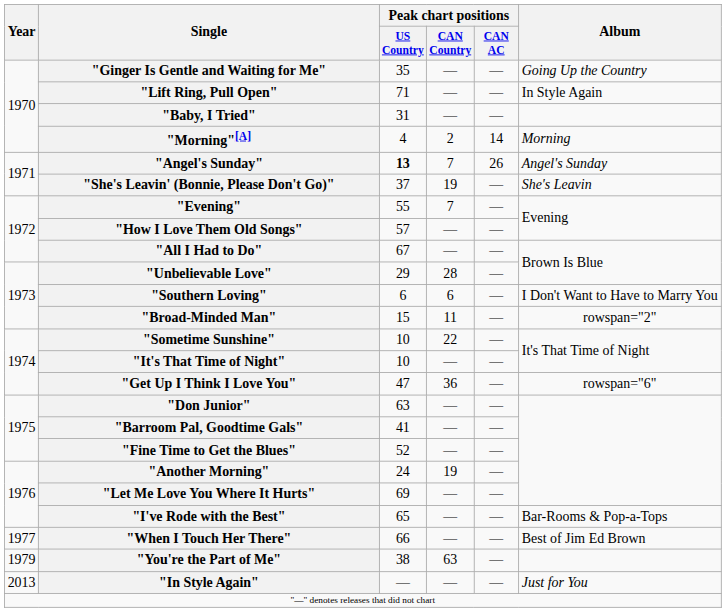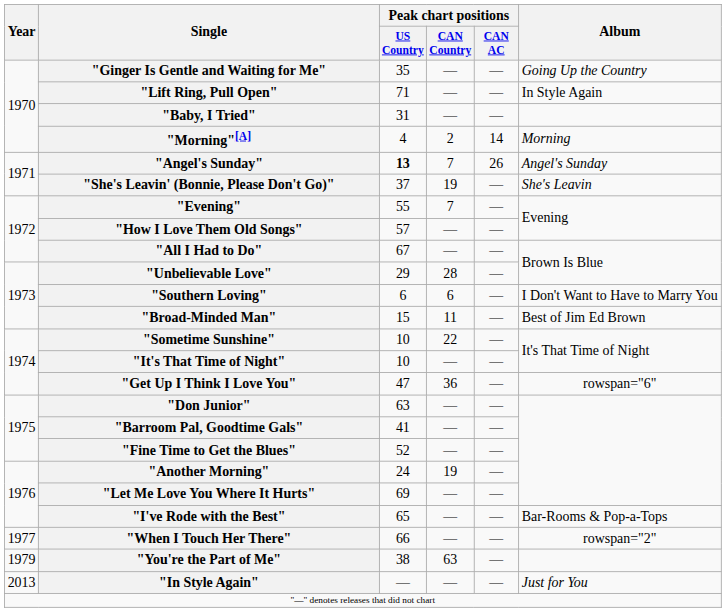(620, 317) rowspan="2" -> (584, 317) Best of Jim Ed Brown
(584, 538) Best of Jim Ed Brown -> (620, 538) rowspan="2"
